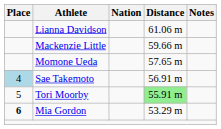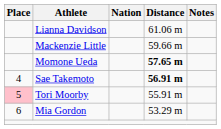(165, 62) normal -> (165, 62) bold
(19, 78) lightblue background -> (19, 78) no background
(165, 78) normal -> (165, 78) bold
(19, 95) no background -> (19, 95) pink background
(165, 95) lightgreen background -> (165, 95) no background
(19, 111) bold -> (19, 111) normal
